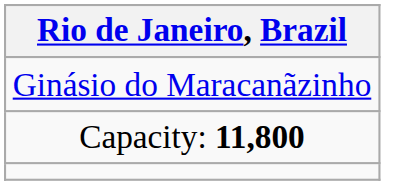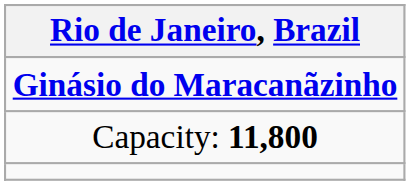(192, 83) normal -> (205, 83) bold
